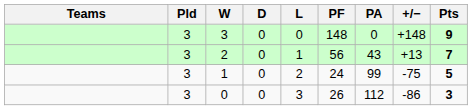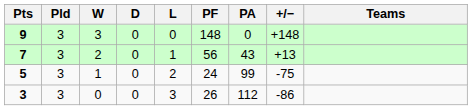columns swapped: (86, 14) <-> (449, 14)
